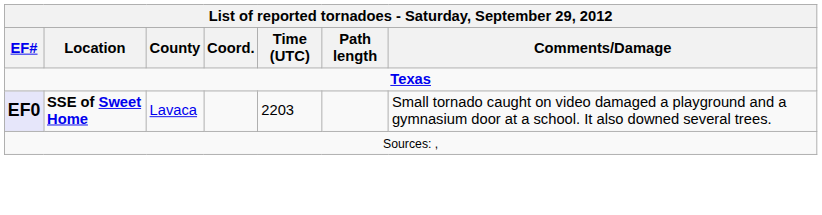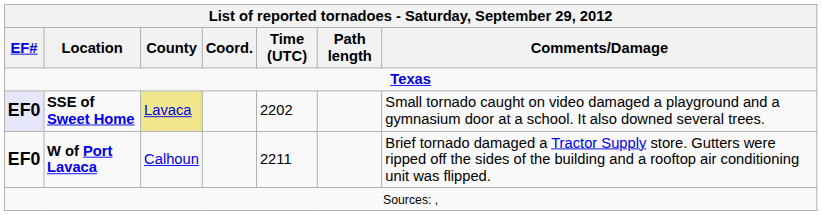(173, 111) no background -> (168, 111) khaki background
(278, 111) 2203 -> (276, 111) 2202
+ row: (80, 159)
